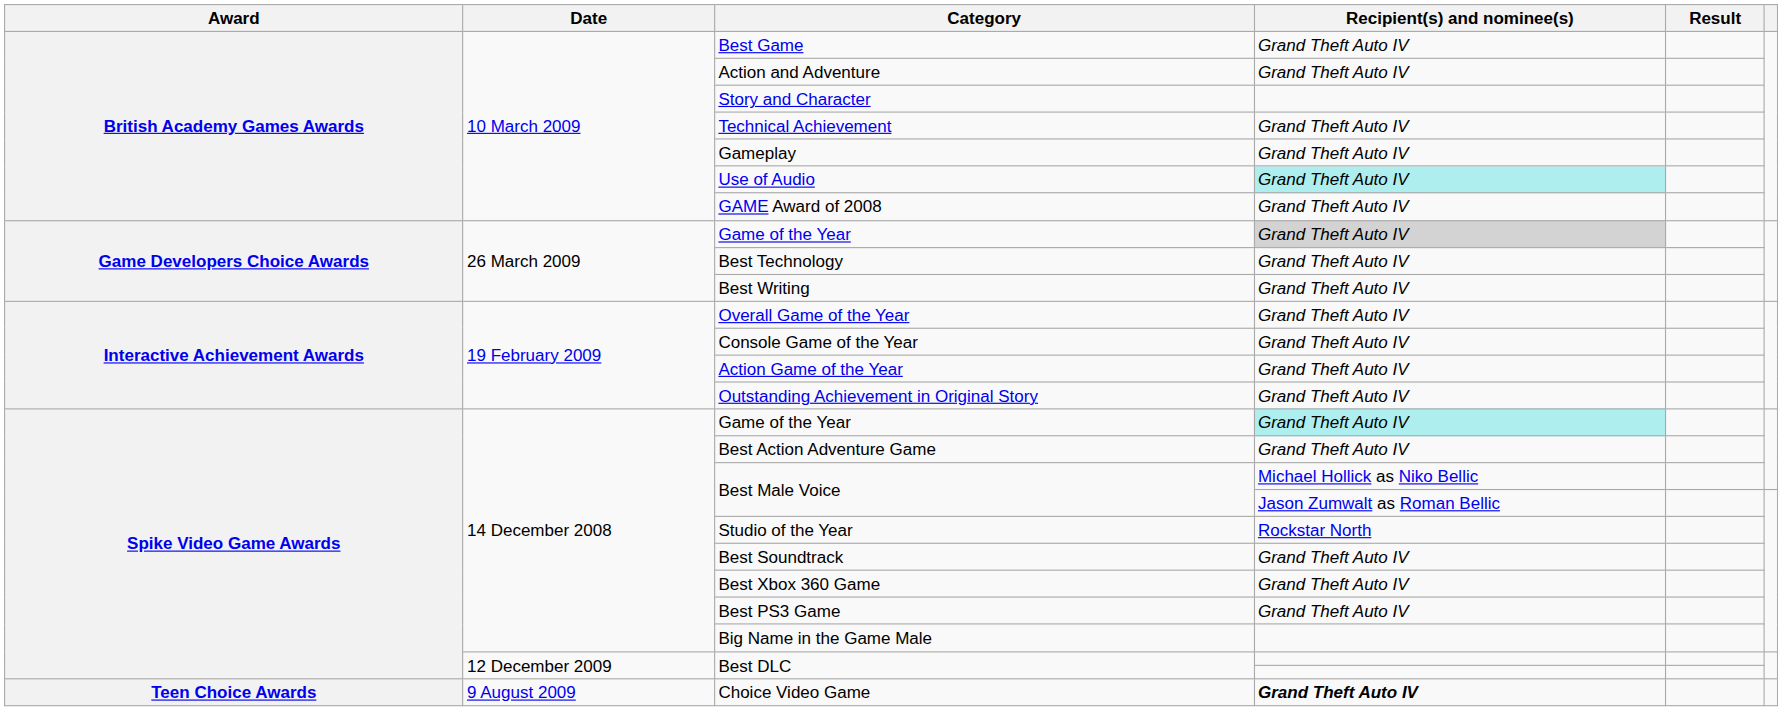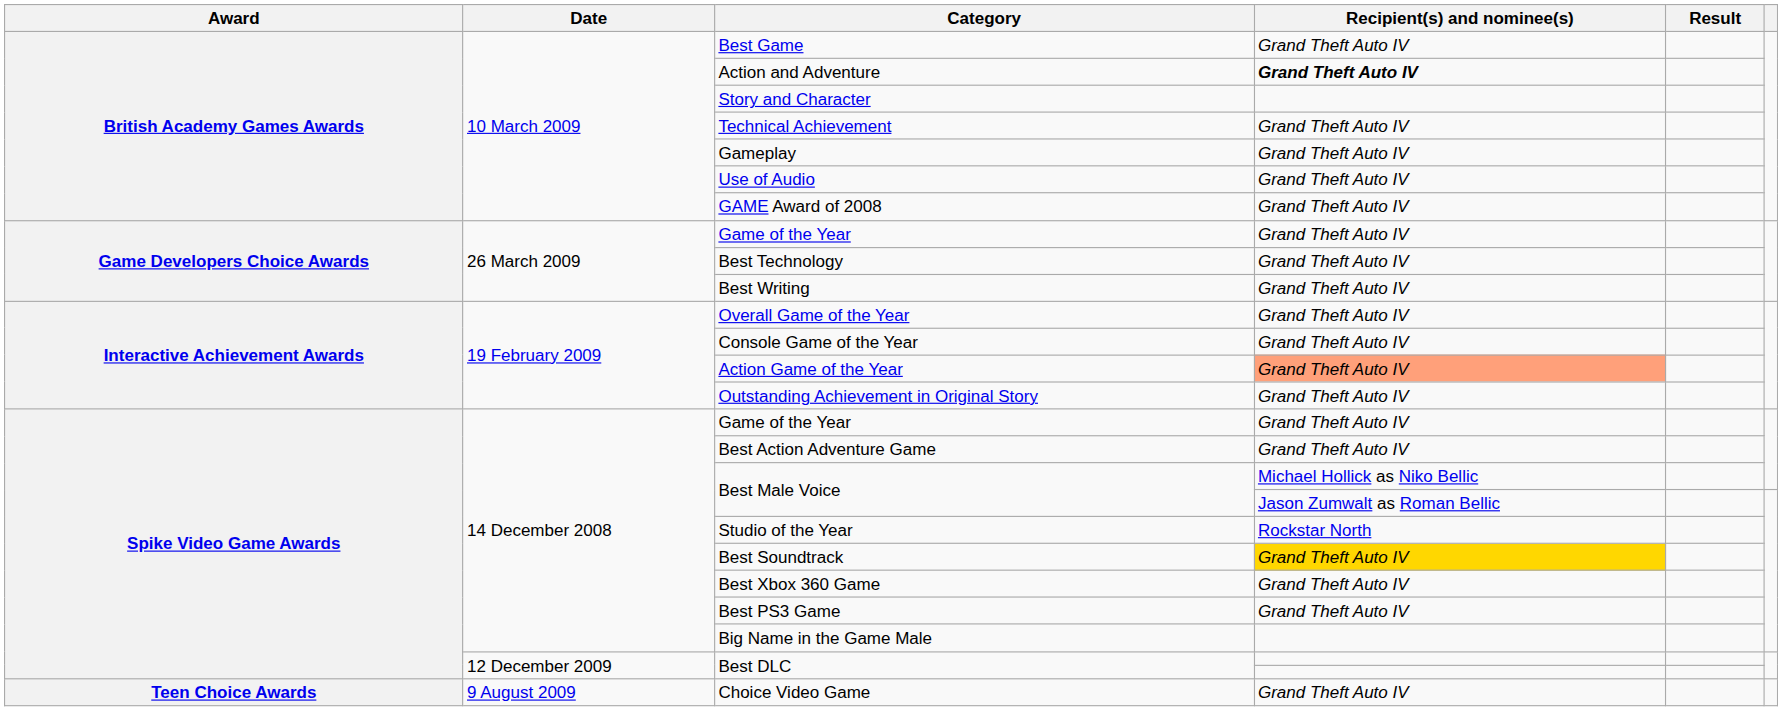(1333, 72) normal -> (1338, 72) bold
(1333, 180) paleturquoise background -> (1333, 180) no background
(1333, 234) lightgrey background -> (1333, 234) no background
(1333, 369) no background -> (1333, 369) lightsalmon background
(1333, 422) paleturquoise background -> (1333, 422) no background
(1333, 557) no background -> (1333, 557) gold background
(1338, 692) bold -> (1333, 692) normal
